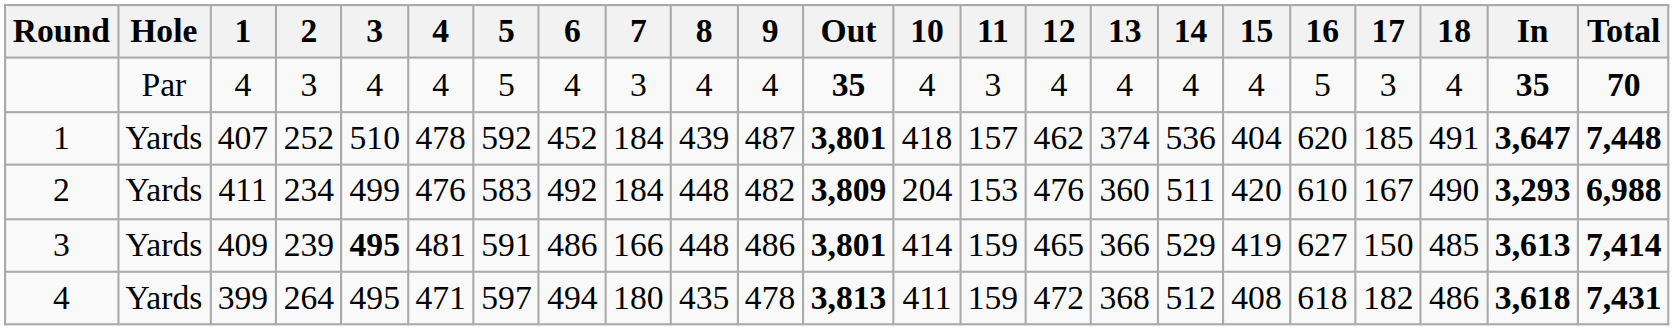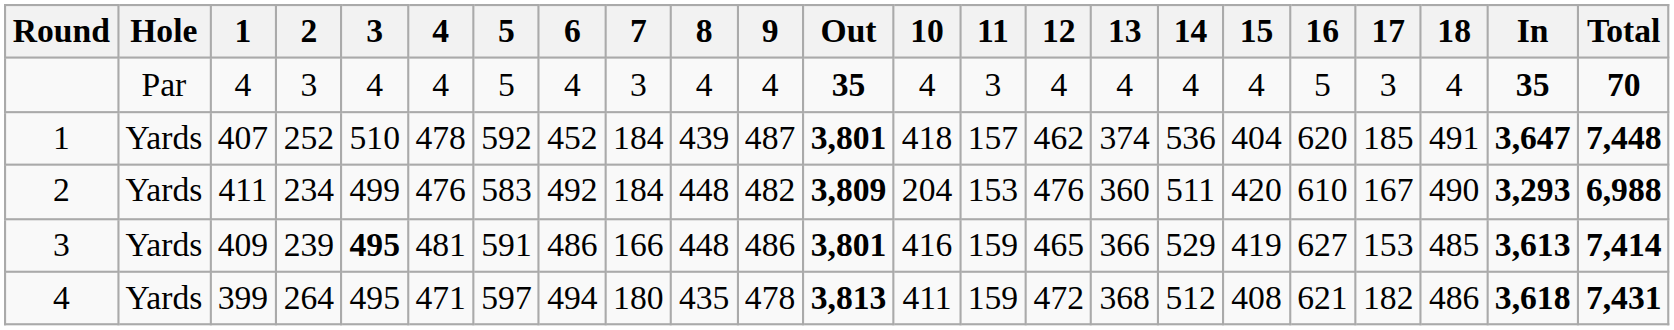(927, 244) 414 -> (927, 244) 416
(1388, 244) 150 -> (1388, 244) 153
(1322, 297) 618 -> (1322, 297) 621
